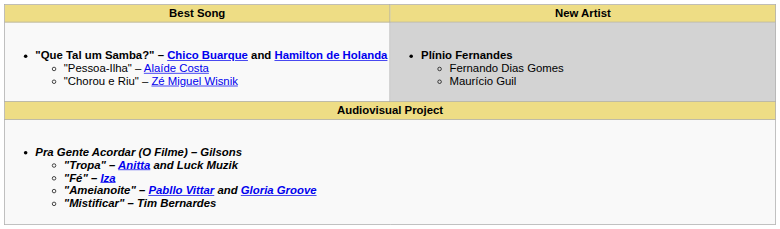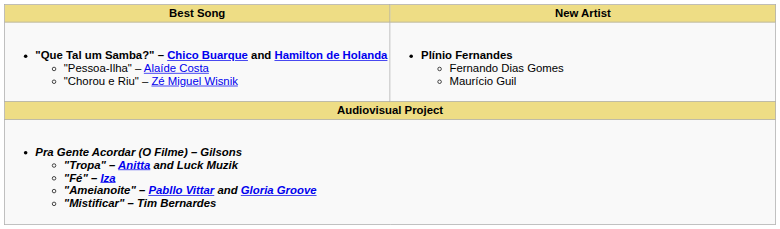(583, 68) lightgrey background -> (583, 68) no background
